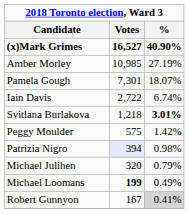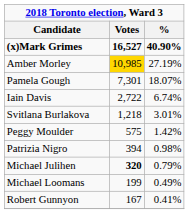(127, 64) no background -> (127, 64) gold background
(167, 115) bold -> (168, 115) normal
(134, 149) lavender background -> (134, 149) no background
(134, 166) normal -> (134, 166) bold
(134, 183) bold -> (134, 183) normal
(168, 200) lightgrey background -> (168, 200) no background
